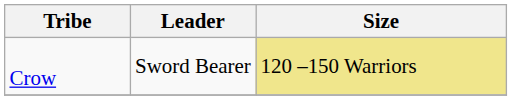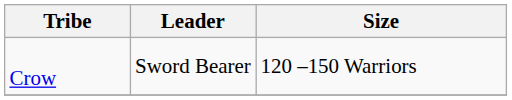(339, 66) khaki background -> (339, 66) no background
